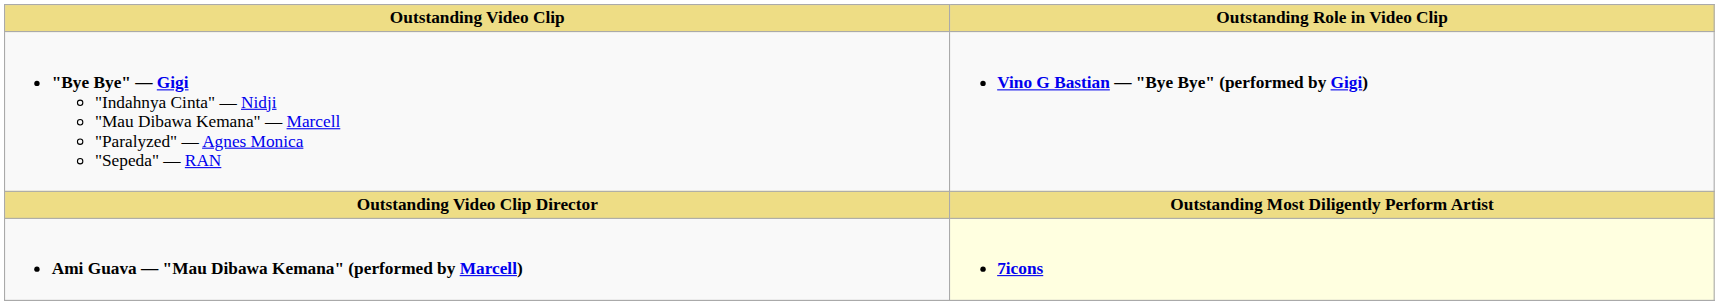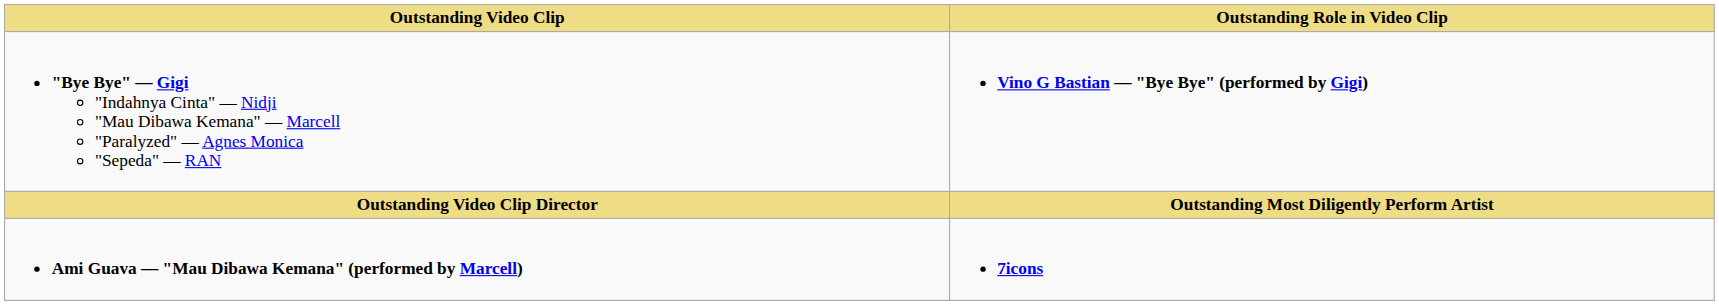(1332, 269) lightyellow background -> (1332, 269) no background
